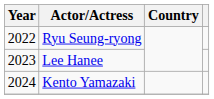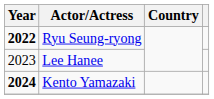(22, 37) normal -> (22, 37) bold
(22, 82) normal -> (22, 82) bold
